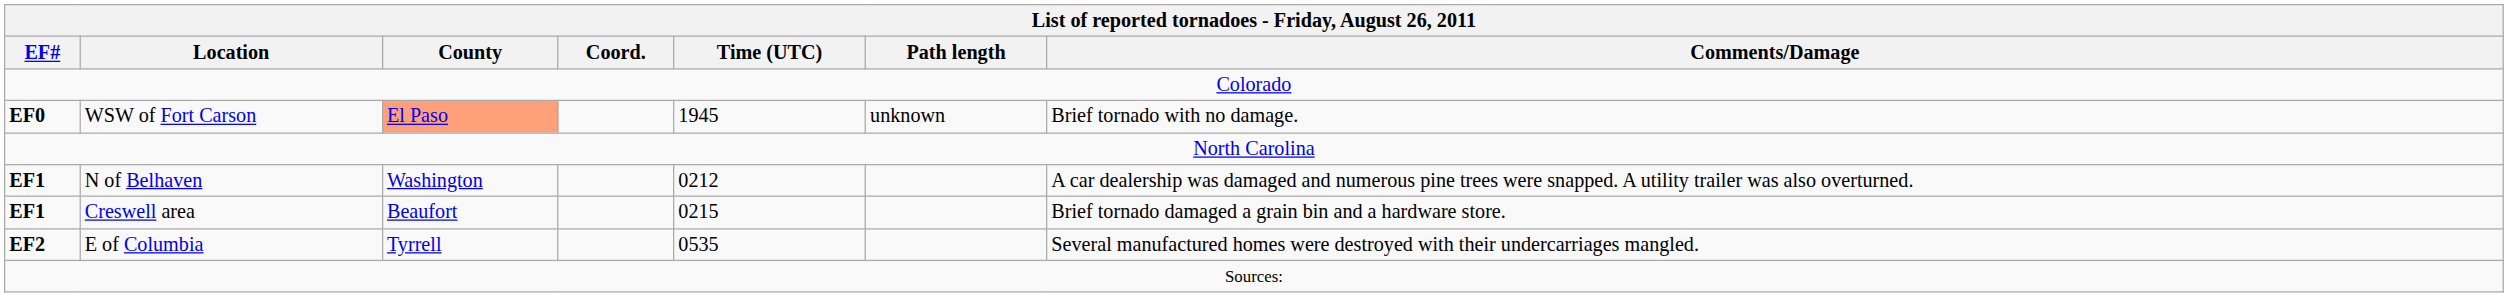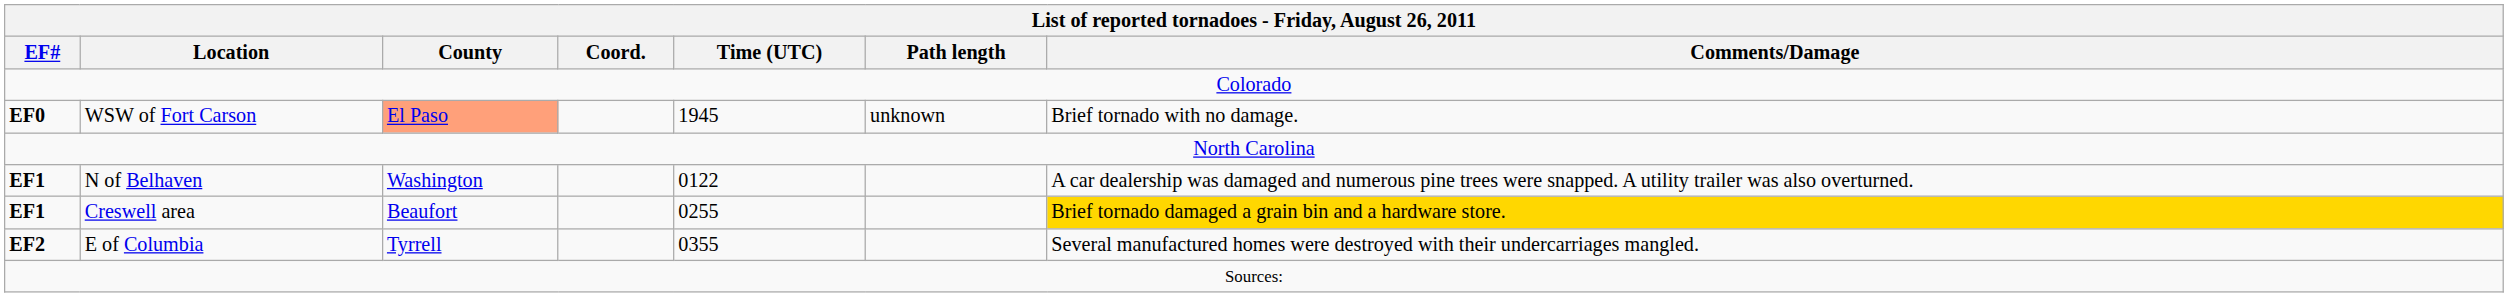(698, 180) 0212 -> (698, 180) 0122
(698, 212) 0215 -> (698, 212) 0255
(1279, 212) no background -> (1279, 212) gold background
(698, 244) 0535 -> (698, 244) 0355
